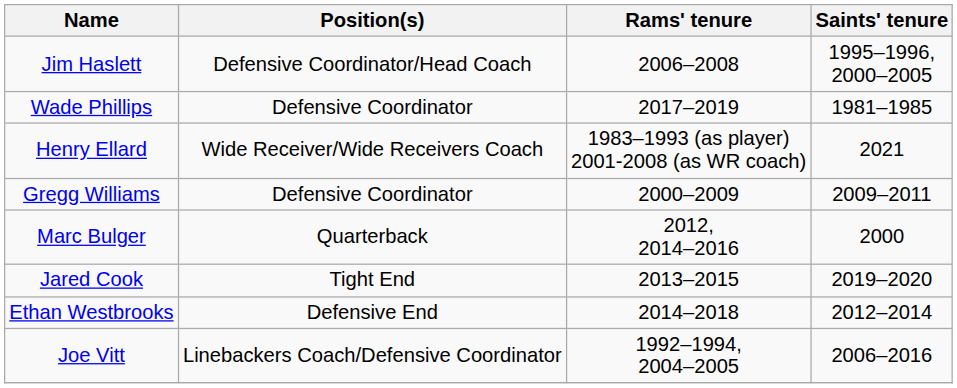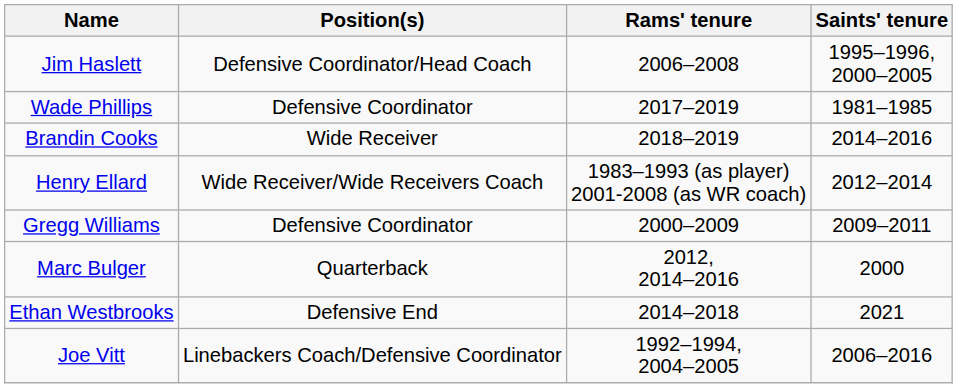+ row: (91, 139)
(882, 150) 2021 -> (882, 182) 2012–2014
- row: (91, 280)
(882, 312) 2012–2014 -> (882, 312) 2021
